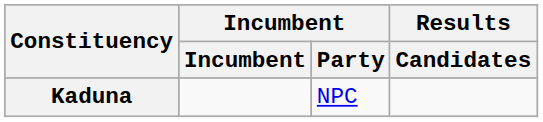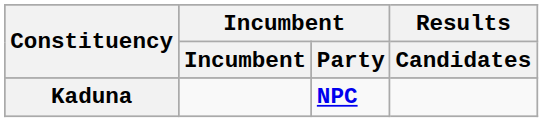(337, 97) normal -> (337, 97) bold
